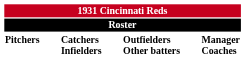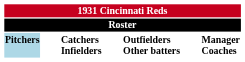(22, 39) no background -> (22, 39) lightblue background
